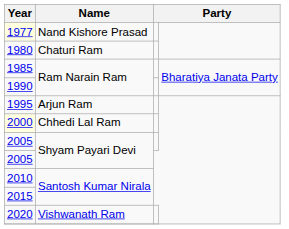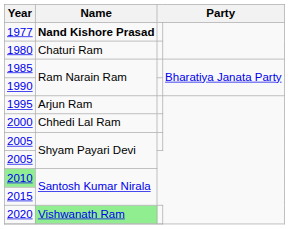(20, 31) lightyellow background -> (20, 31) no background
(93, 31) normal -> (96, 31) bold
(20, 123) lightyellow background -> (20, 123) no background
(20, 178) no background -> (20, 178) lightgreen background
(81, 214) no background -> (81, 214) lightgreen background
